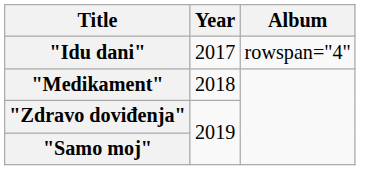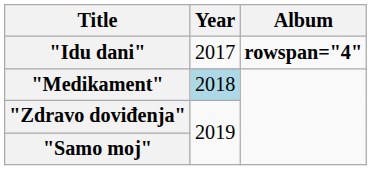(298, 52) normal -> (303, 52) bold
(215, 84) no background -> (215, 84) lightblue background
